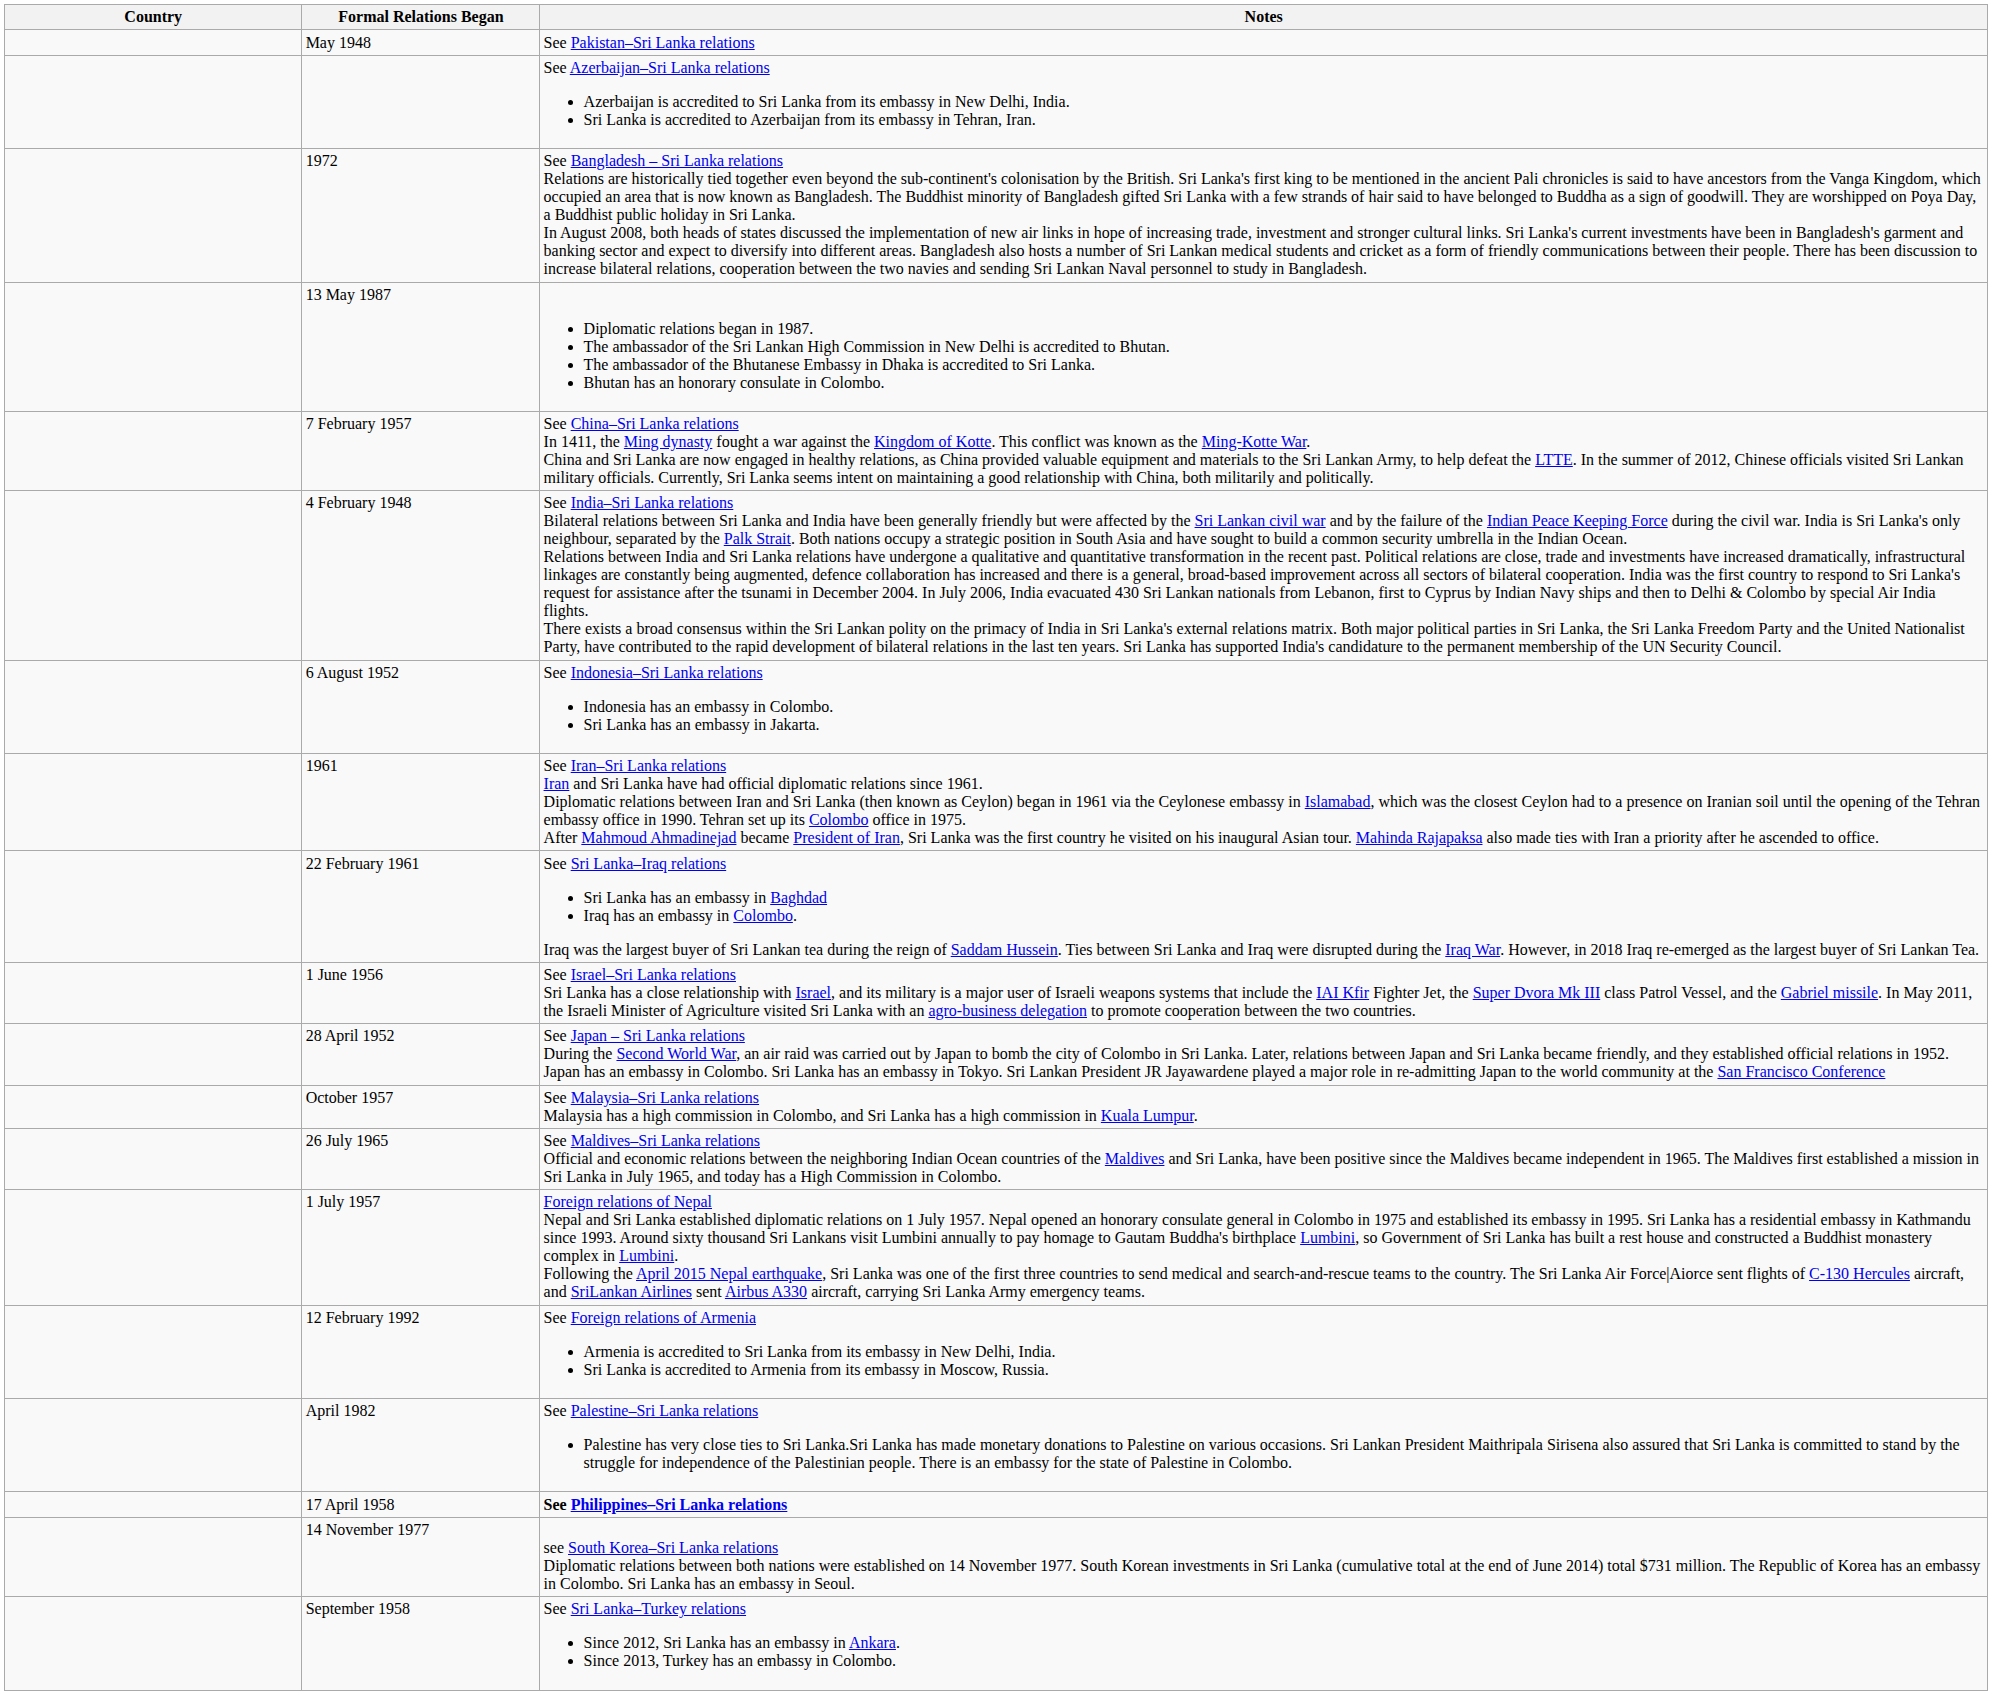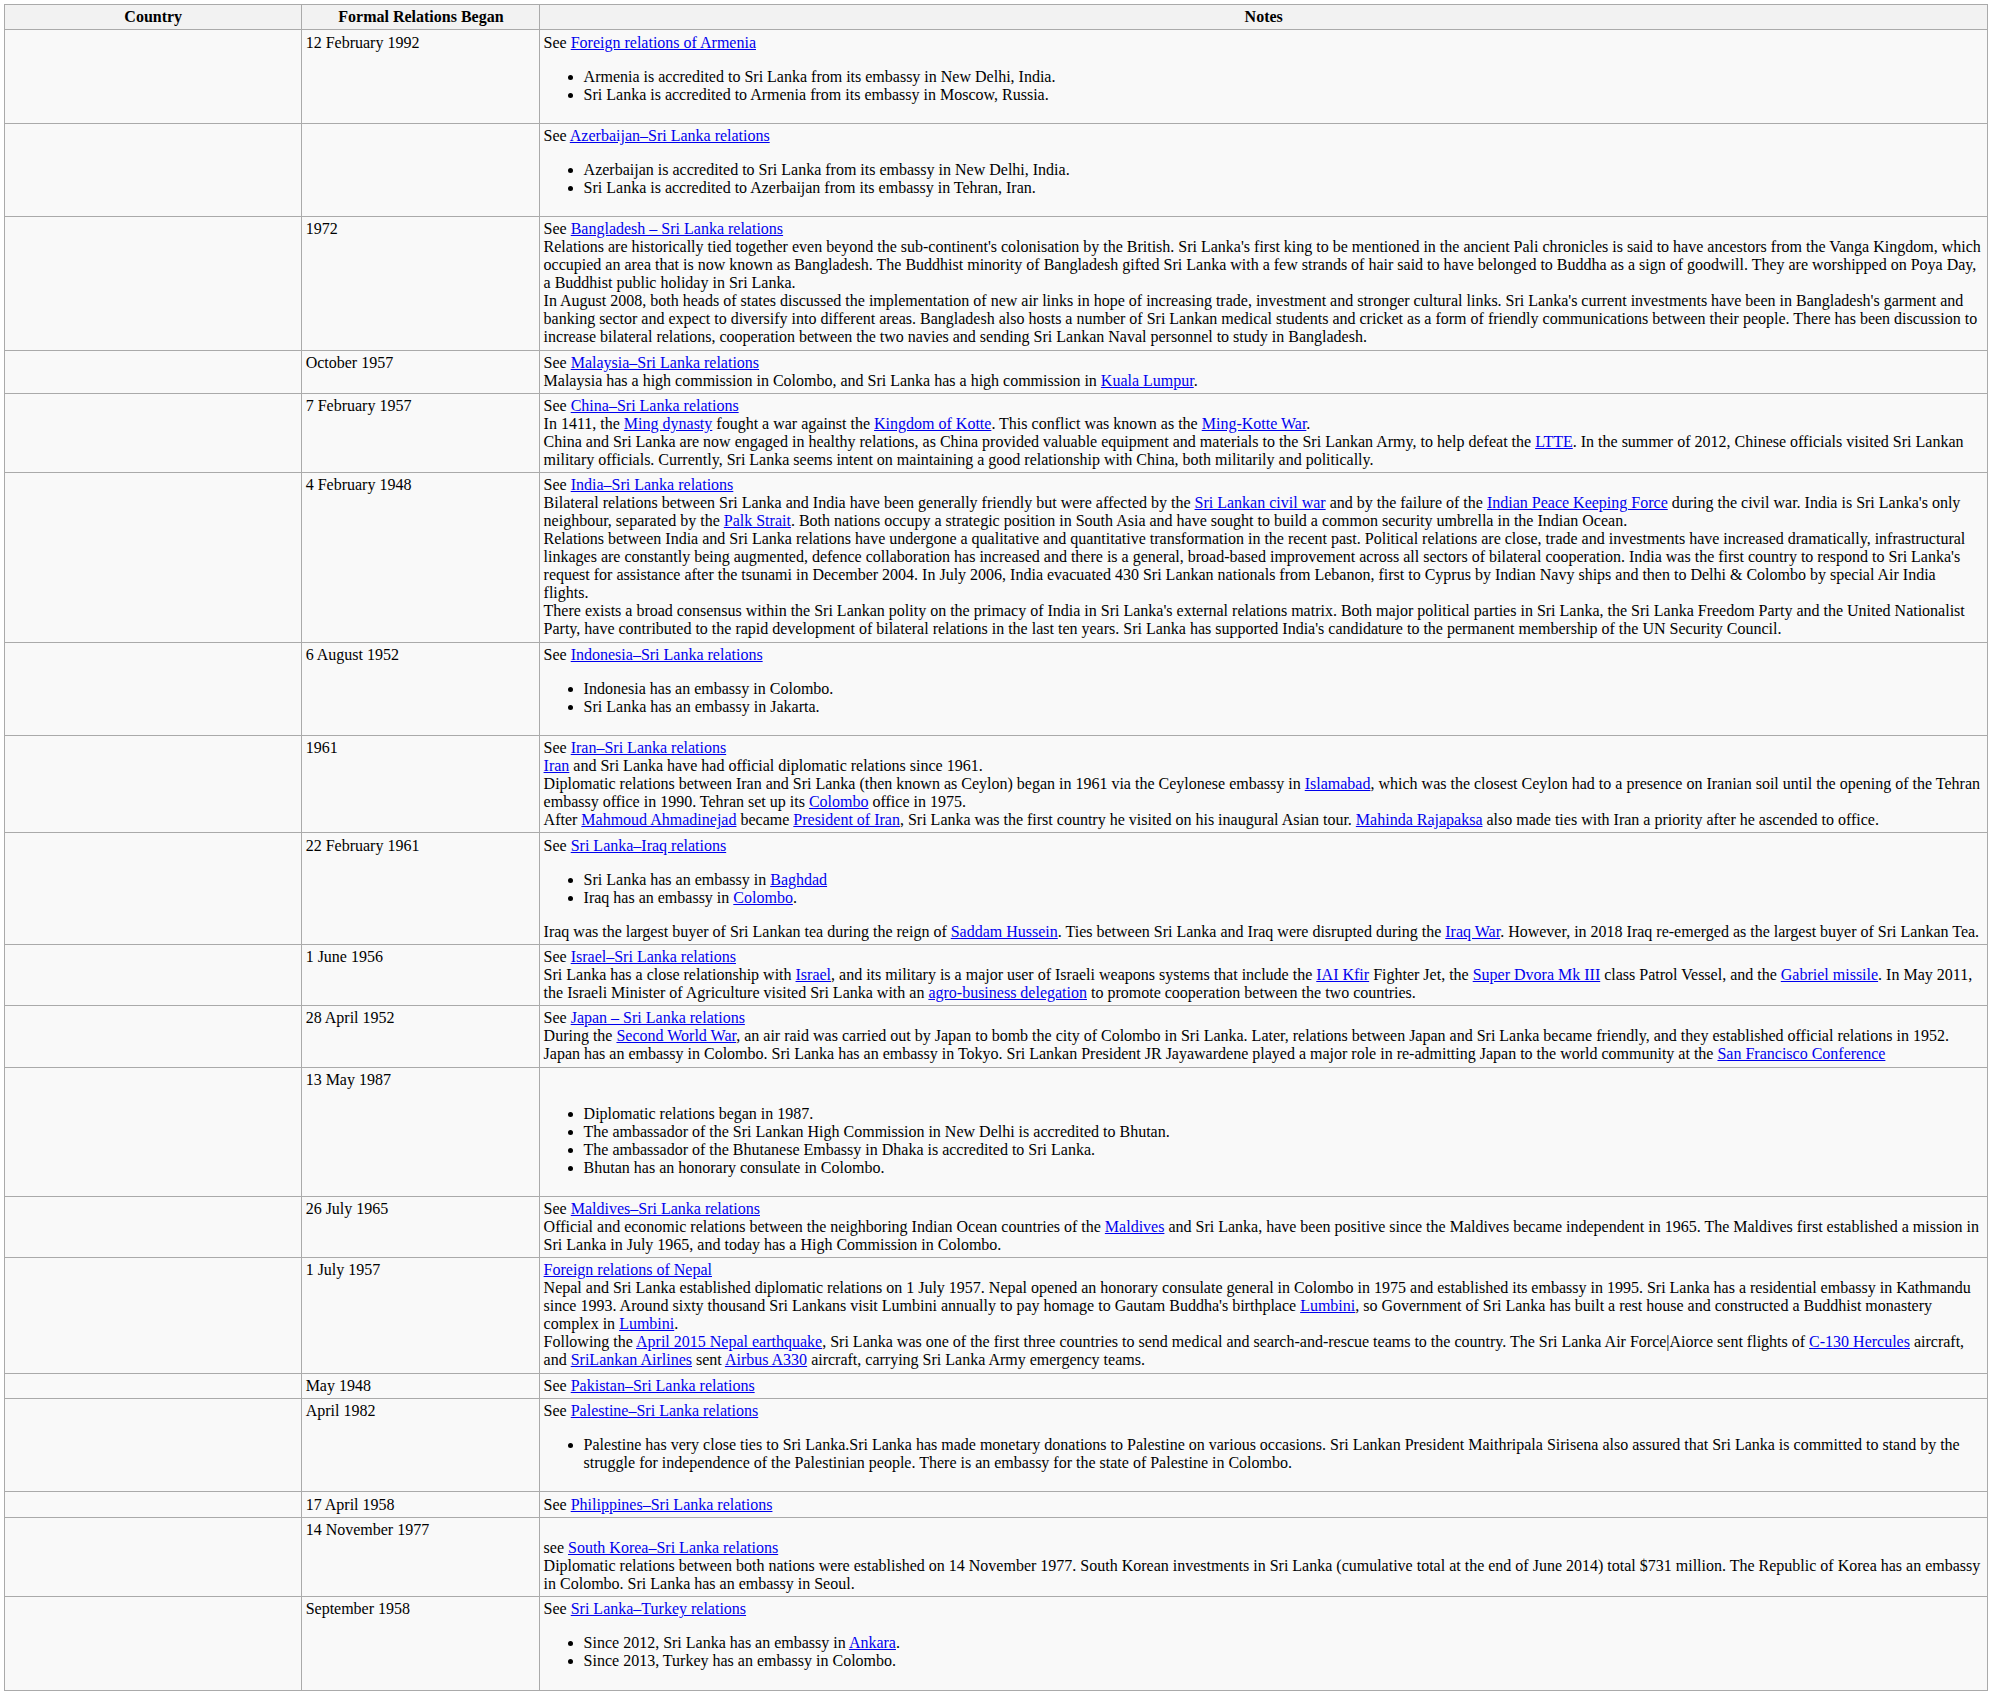rows swapped: (363, 1317) <-> (338, 42)
rows swapped: (348, 294) <-> (349, 1097)
(665, 1504) bold -> (658, 1504) normal
